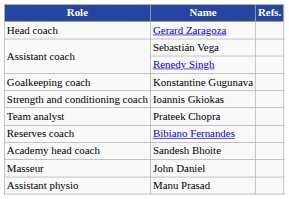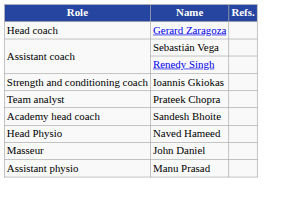- row: (203, 82)
- row: (194, 133)
+ row: (187, 133)
